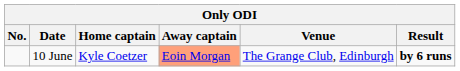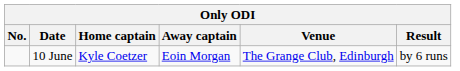(196, 55) lightsalmon background -> (196, 55) no background
(426, 55) bold -> (424, 55) normal
